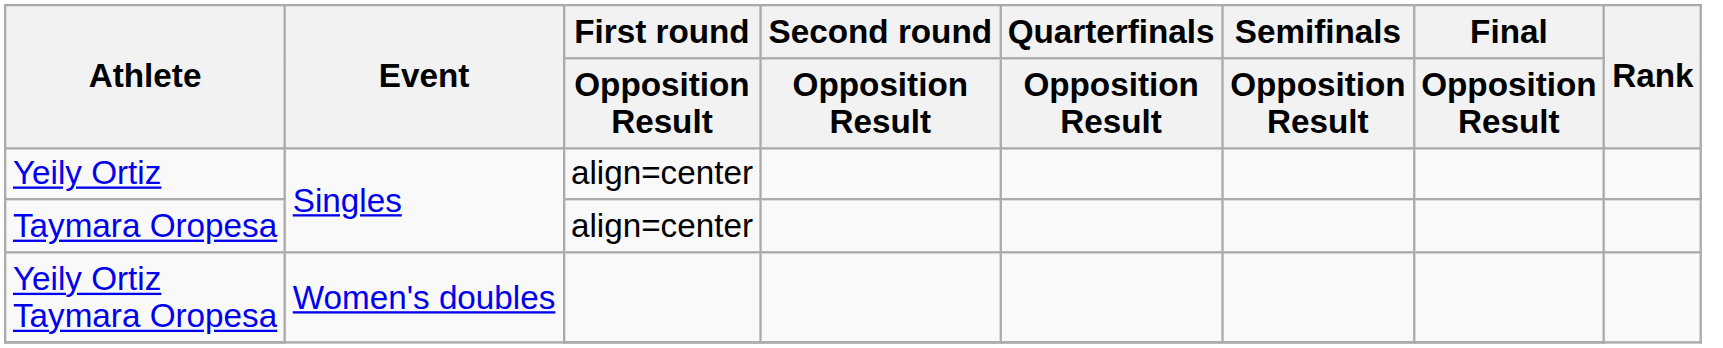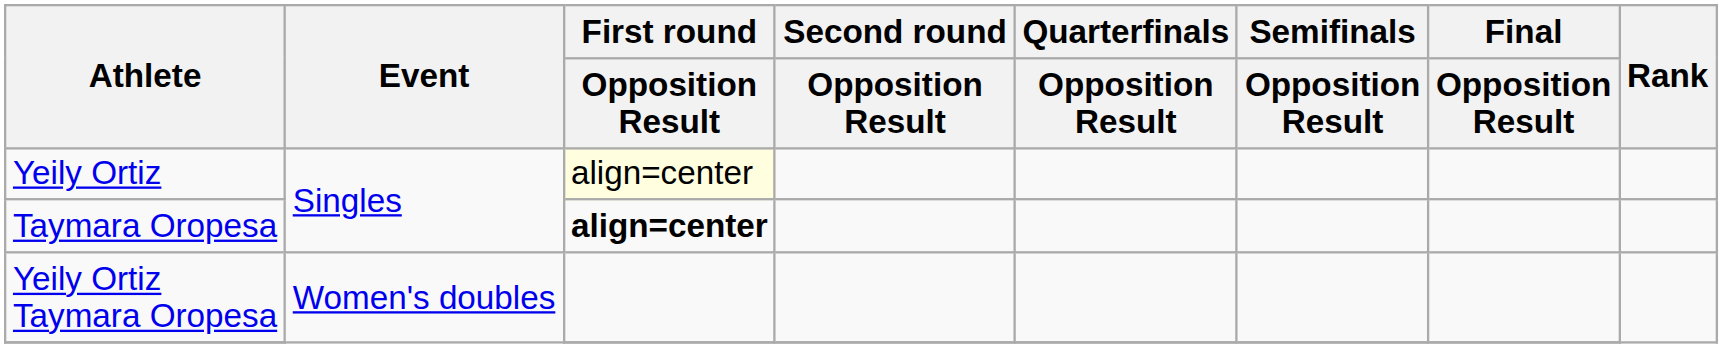(662, 174) no background -> (662, 174) lightyellow background
(662, 226) normal -> (669, 226) bold
